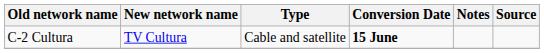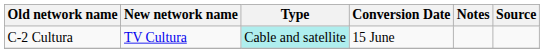(295, 37) no background -> (295, 37) paleturquoise background
(375, 37) bold -> (373, 37) normal
